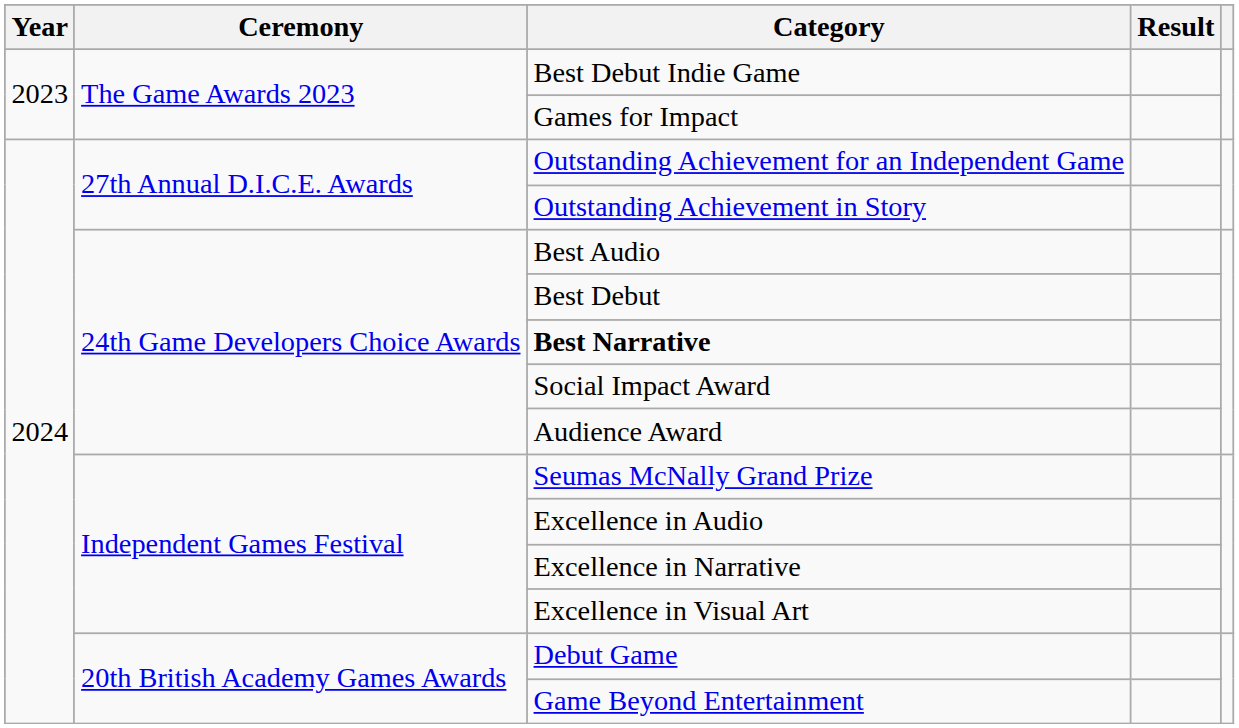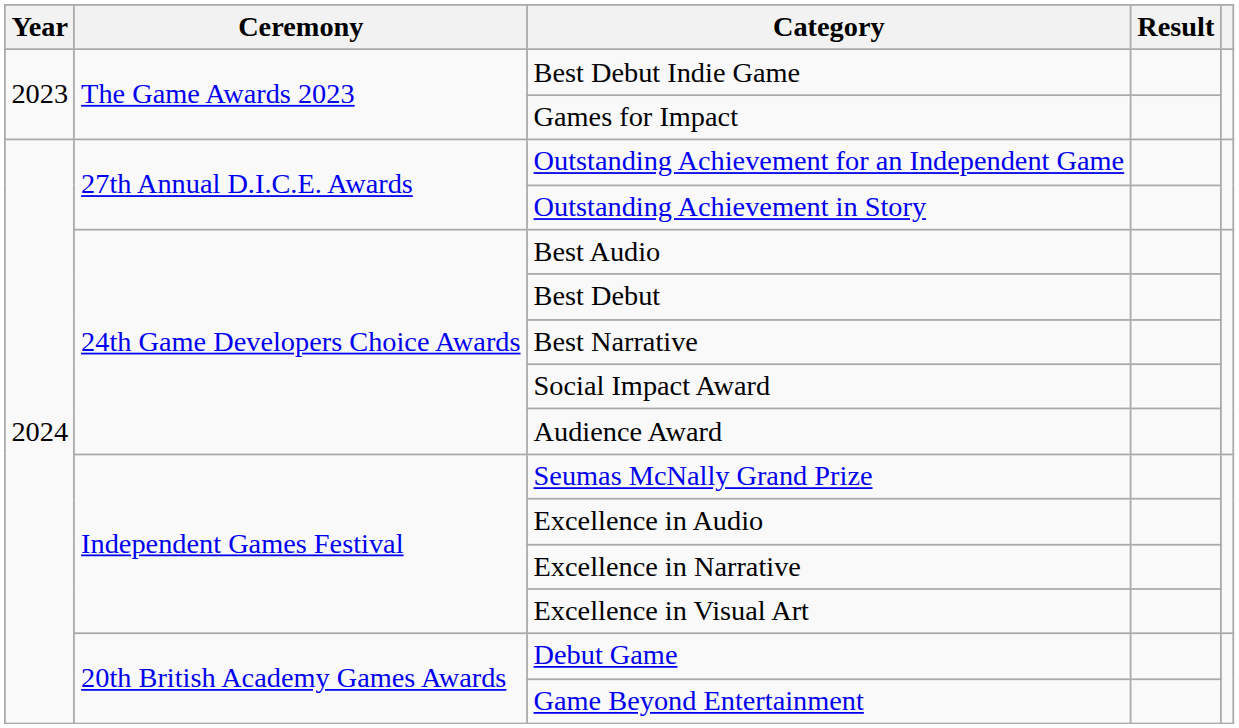(622, 341) bold -> (616, 341) normal
